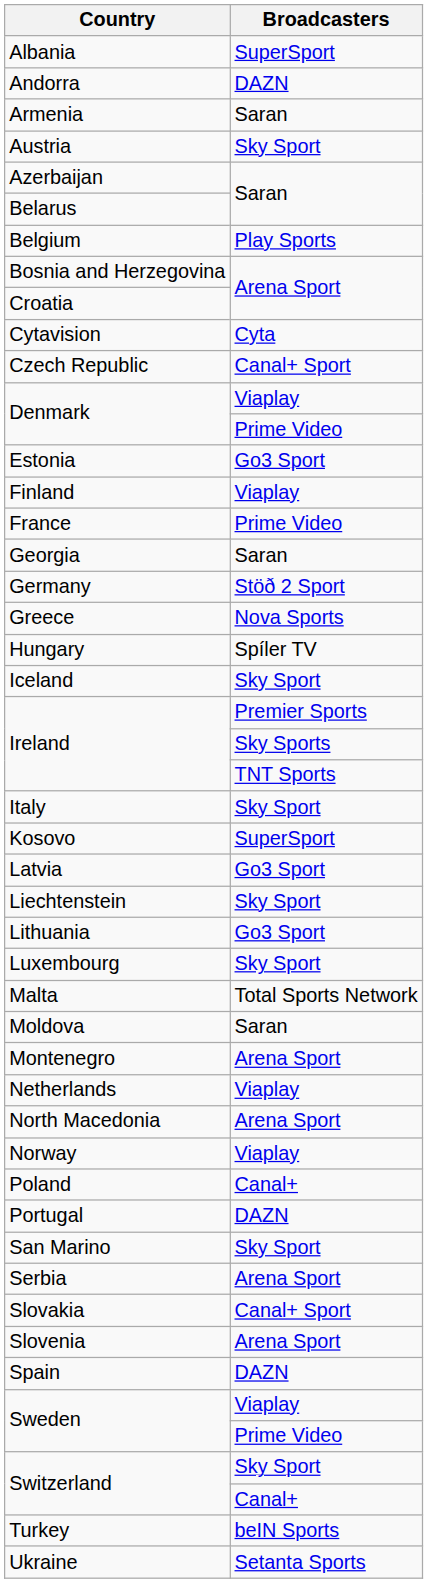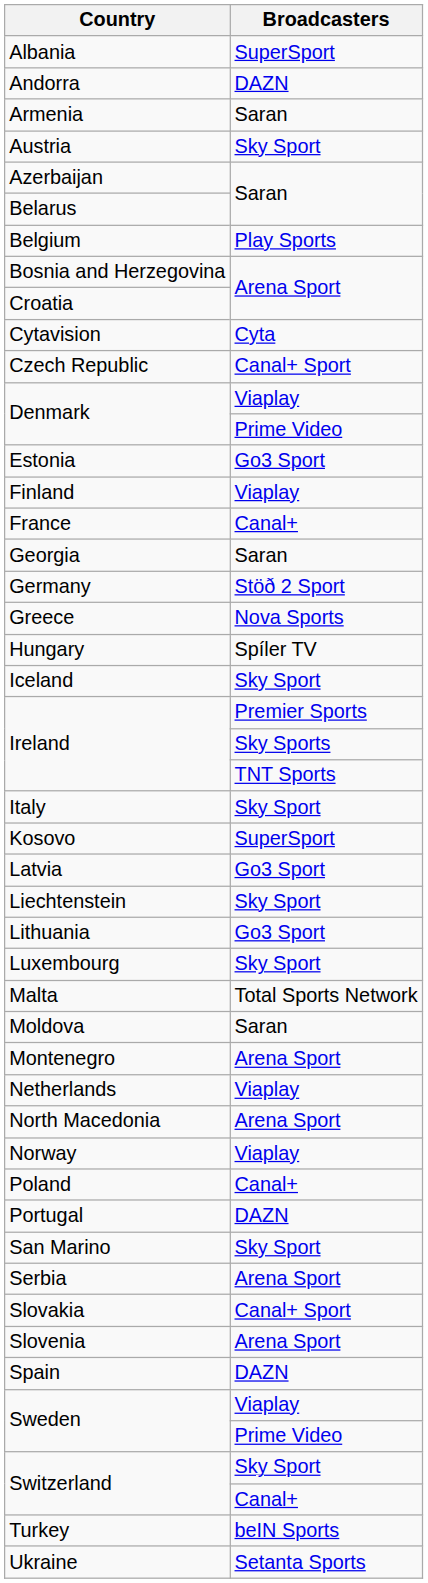(288, 523) Prime Video -> (266, 523) Canal+
